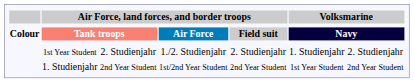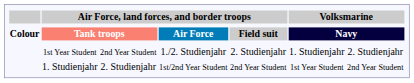(128, 52) 2. Studienjahr -> (128, 53) 2nd Year Student
(128, 67) 2nd Year Student -> (128, 66) 2. Studienjahr
